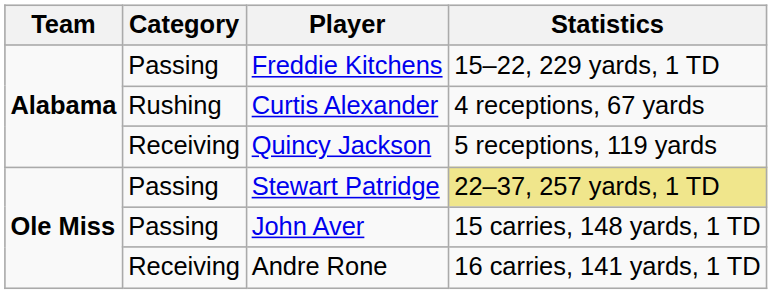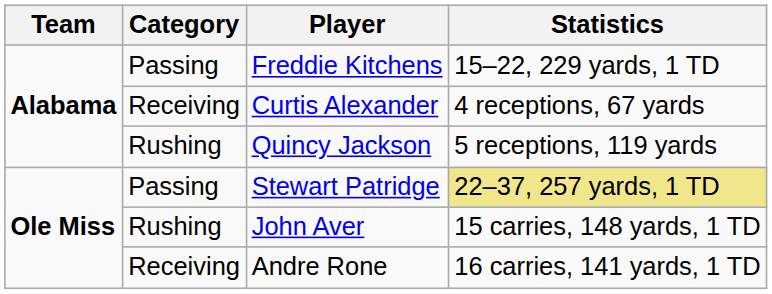(175, 105) Rushing -> (184, 105) Receiving
(184, 146) Receiving -> (175, 146) Rushing
(173, 226) Passing -> (175, 226) Rushing
